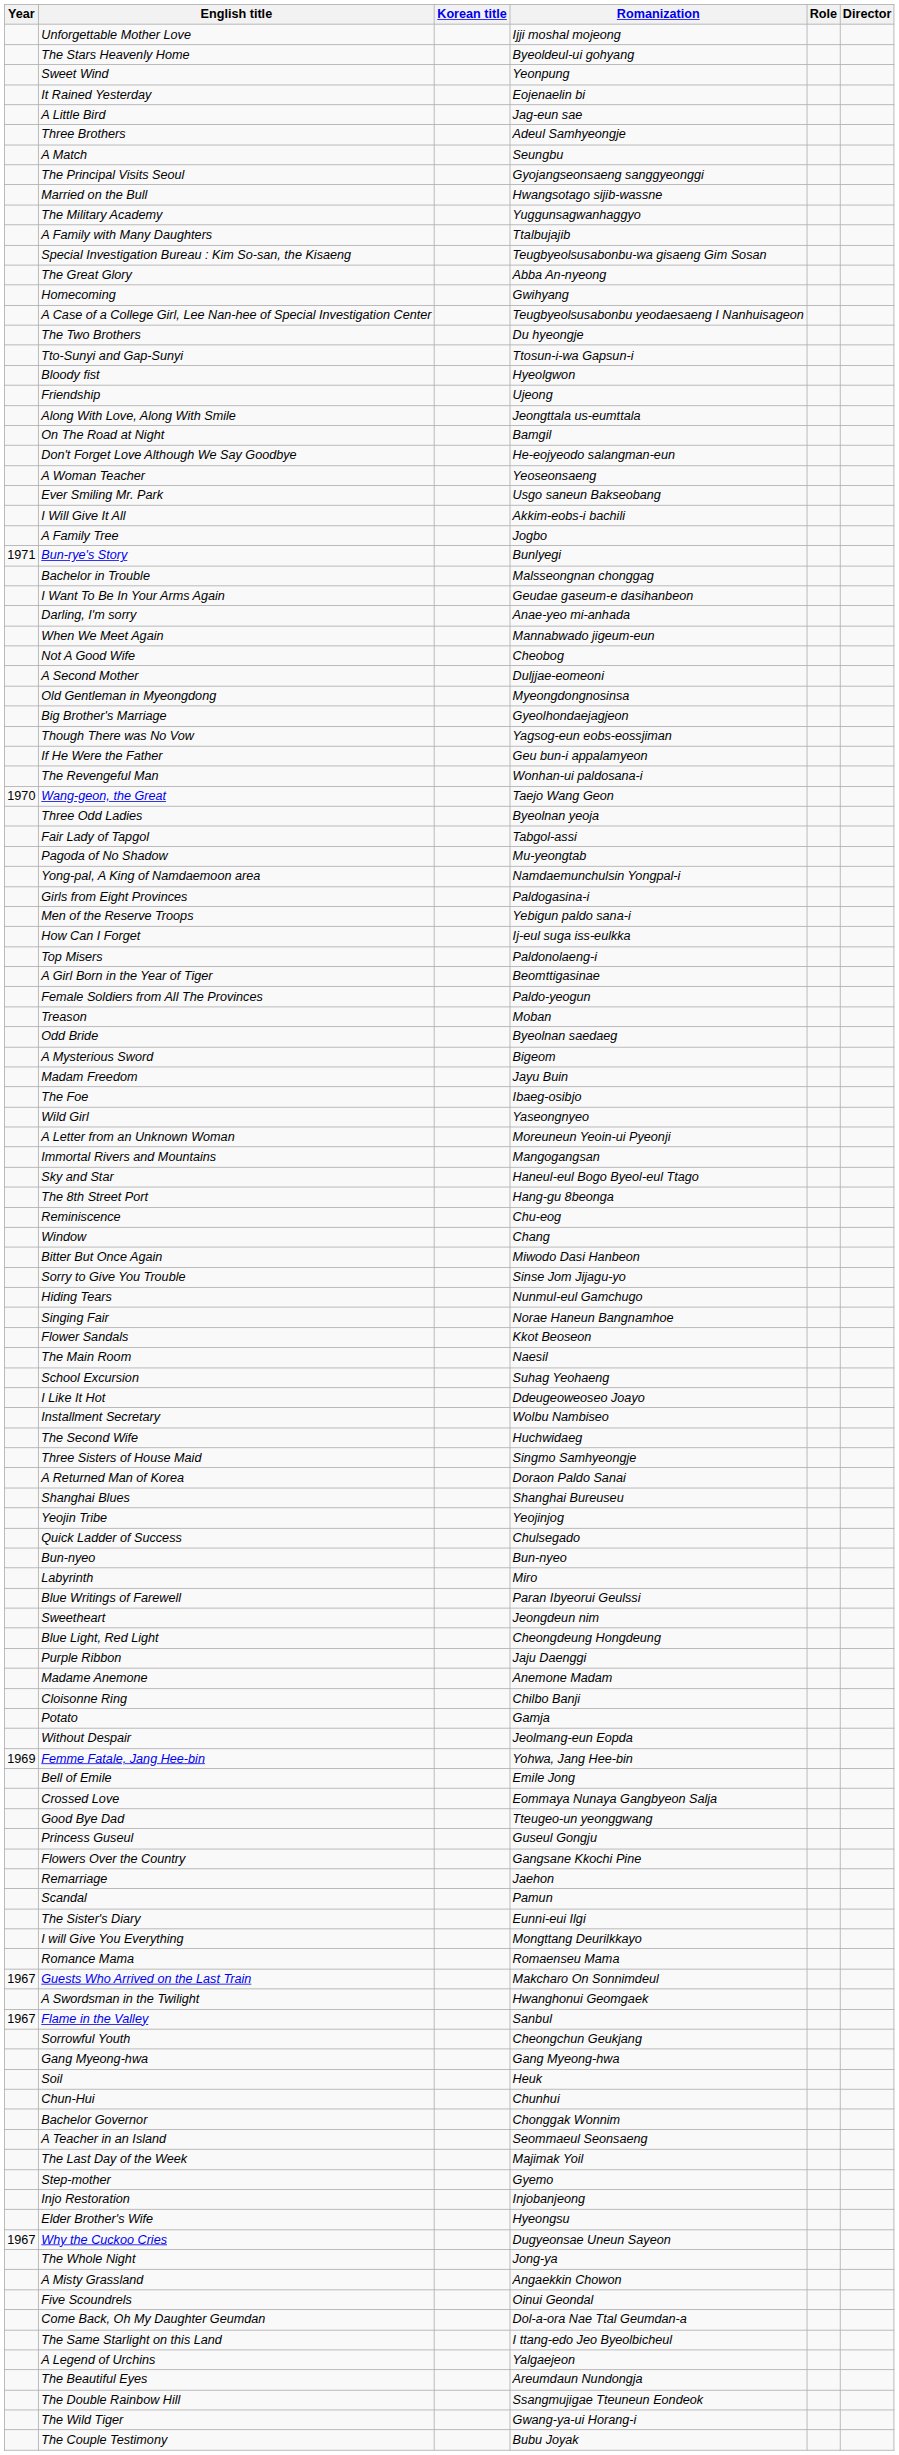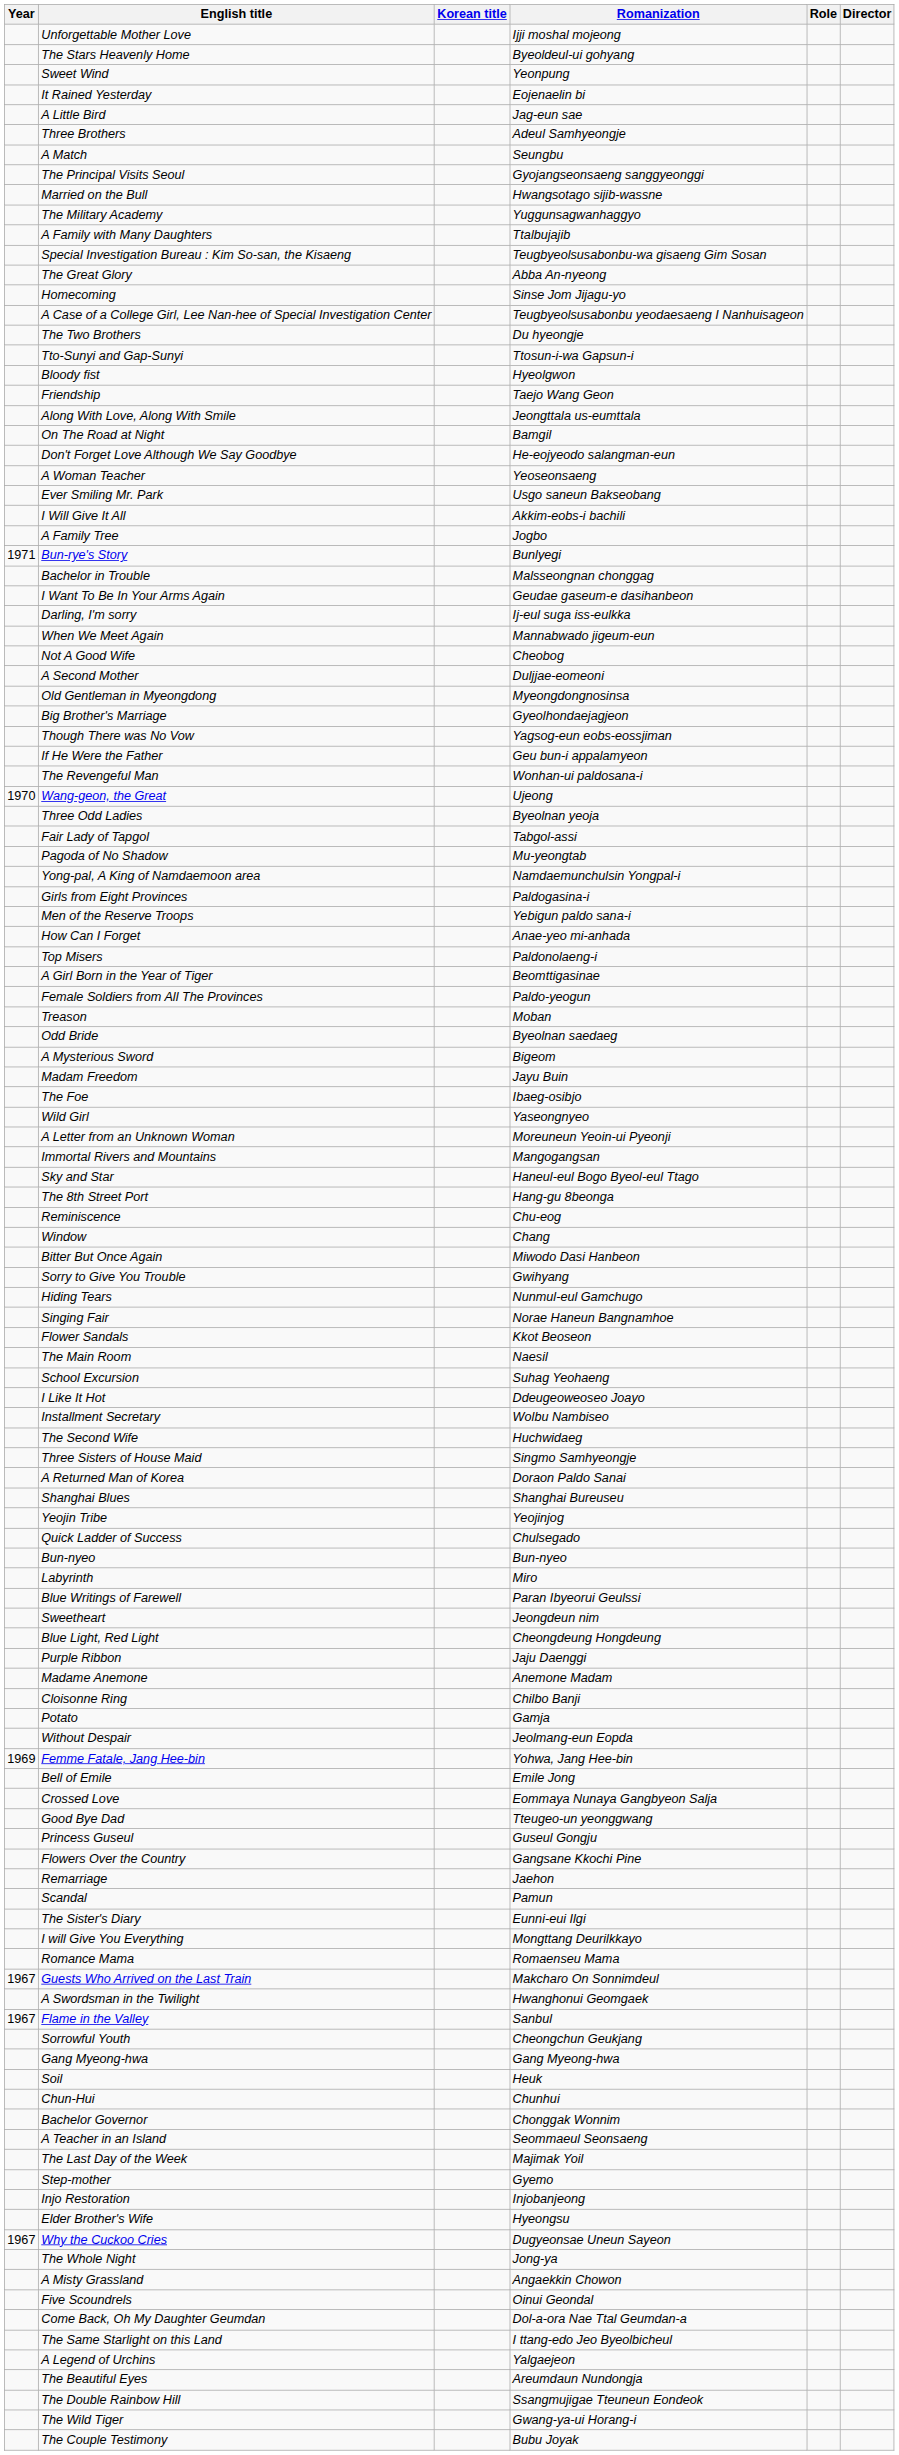(541, 295) Gwihyang -> (569, 295) Sinse Jom Jijagu-yo
(533, 395) Ujeong -> (563, 395) Taejo Wang Geon
(571, 615) Anae-yeo mi-anhada -> (572, 615) Ij-eul suga iss-eulkka
(563, 796) Taejo Wang Geon -> (533, 796) Ujeong
(572, 936) Ij-eul suga iss-eulkka -> (571, 936) Anae-yeo mi-anhada
(569, 1277) Sinse Jom Jijagu-yo -> (541, 1277) Gwihyang
